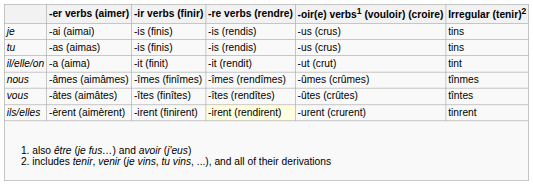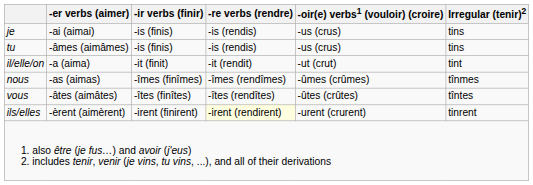(75, 47) -as (aimas) -> (89, 47) -âmes (aimâmes)
(89, 80) -âmes (aimâmes) -> (75, 80) -as (aimas)
